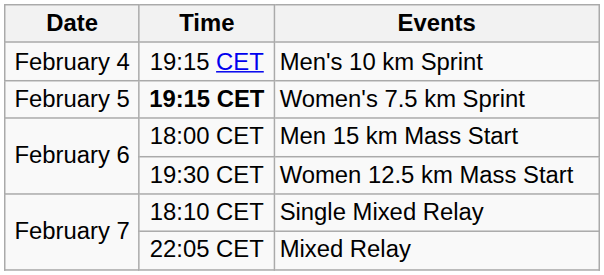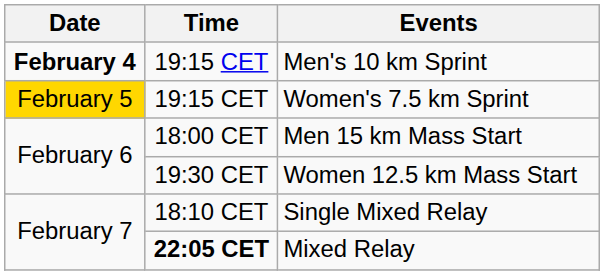(72, 61) normal -> (75, 61) bold
(72, 99) no background -> (75, 99) gold background
(207, 99) bold -> (211, 99) normal
(207, 250) normal -> (211, 250) bold
